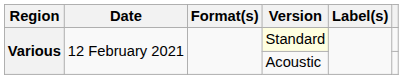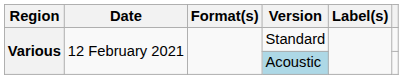(295, 39) lightyellow background -> (295, 39) no background
(293, 62) no background -> (293, 62) lightblue background
